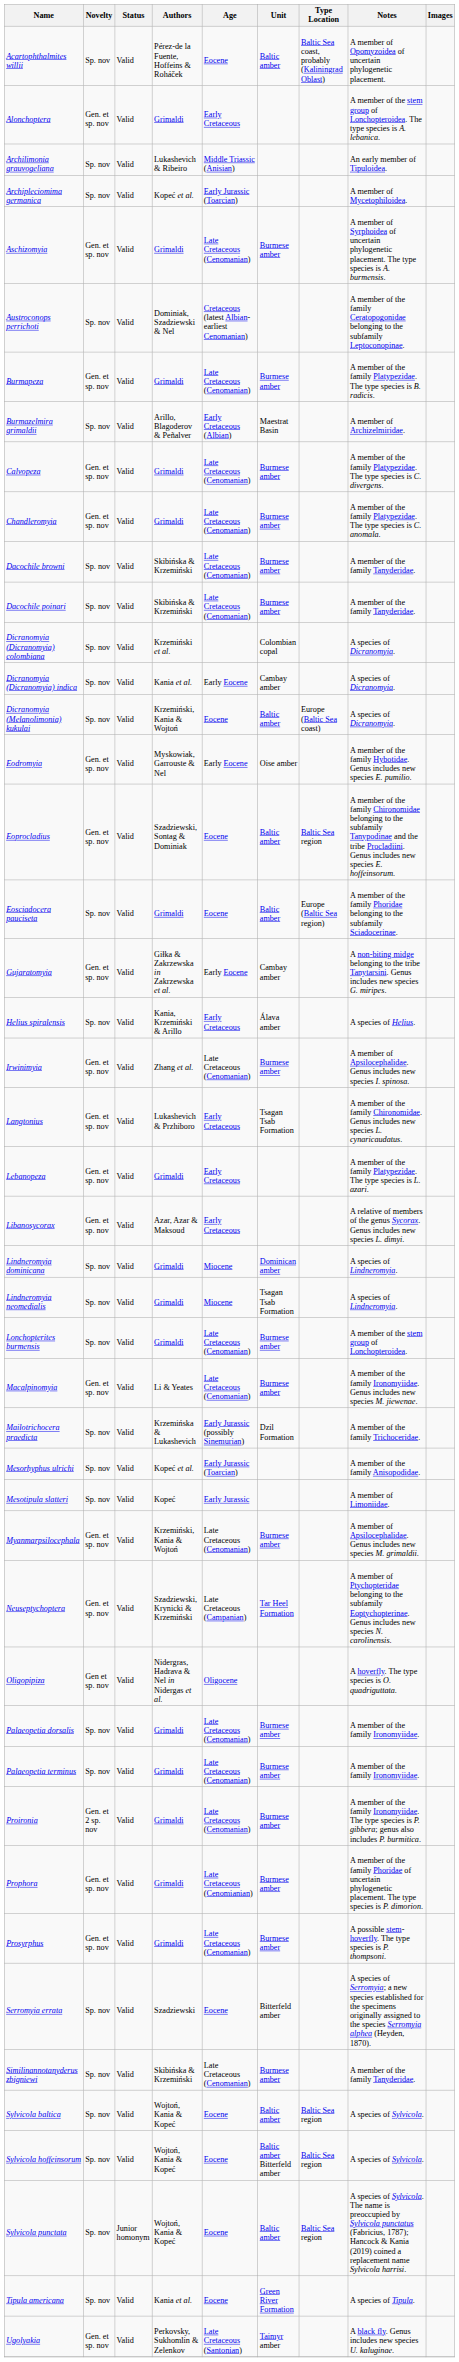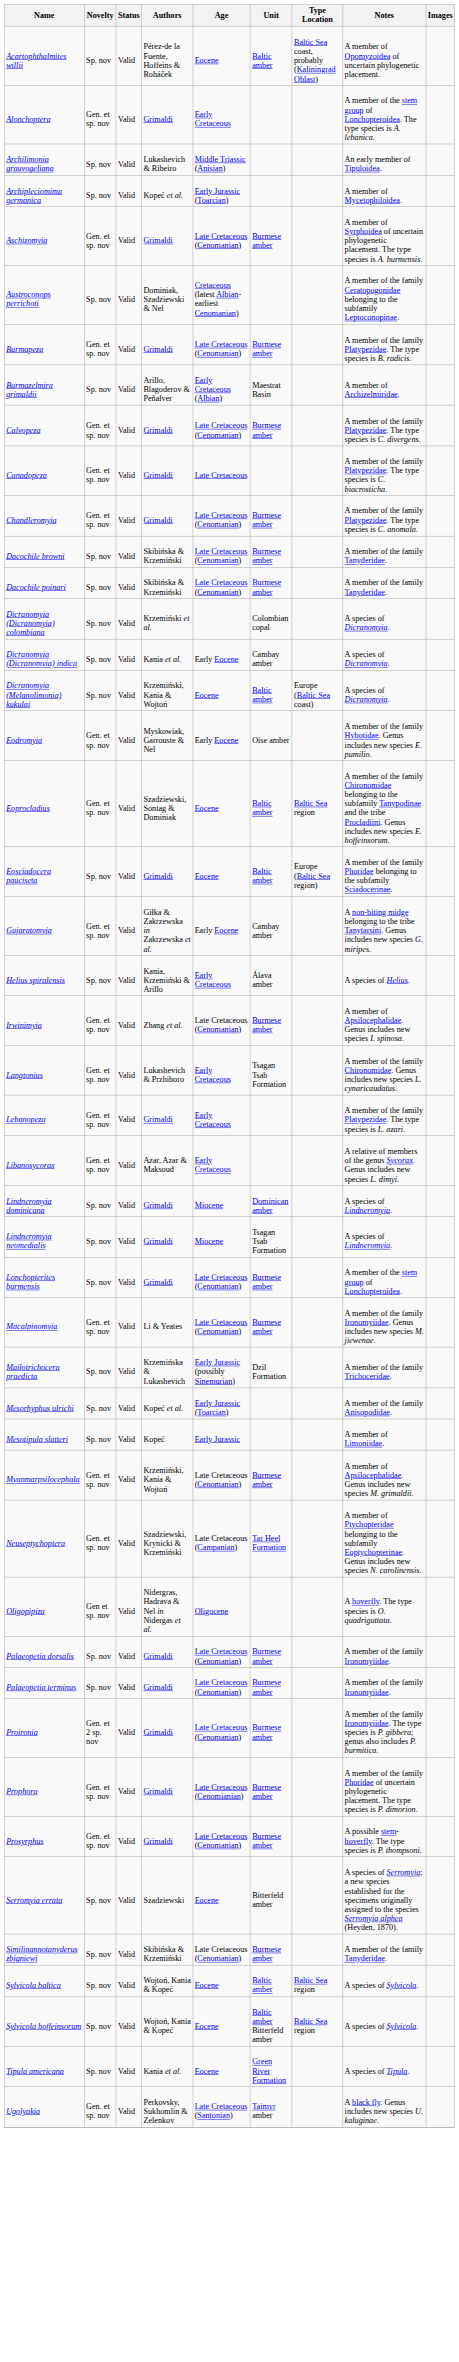+ row: (27, 475)
- row: (36, 2232)
